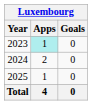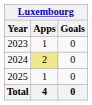(45, 44) paleturquoise background -> (45, 44) no background
(45, 60) no background -> (45, 60) khaki background
